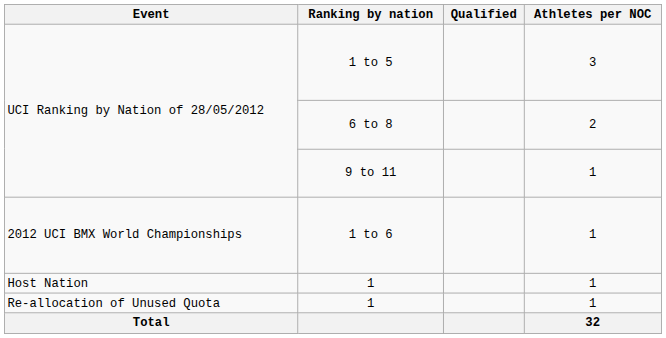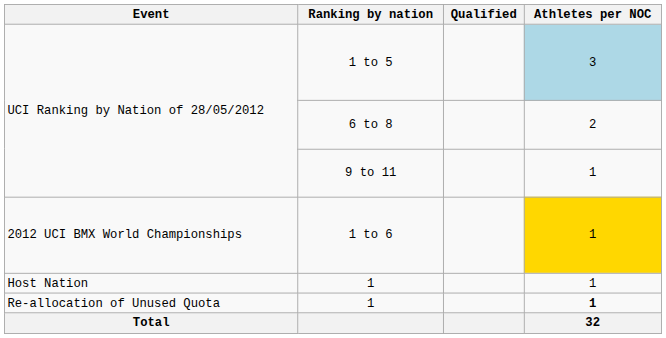(593, 63) no background -> (593, 63) lightblue background
(593, 235) no background -> (593, 235) gold background
(593, 303) normal -> (593, 303) bold
